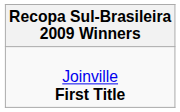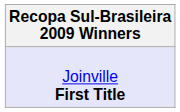(90, 85) no background -> (90, 85) lavender background
